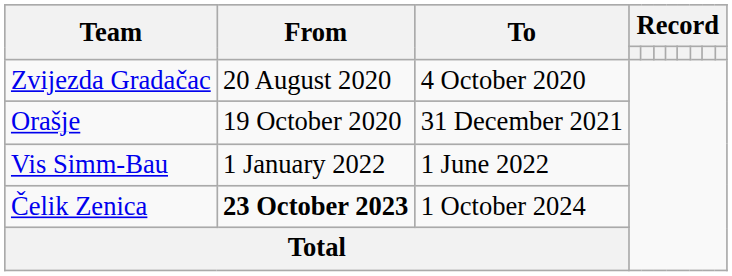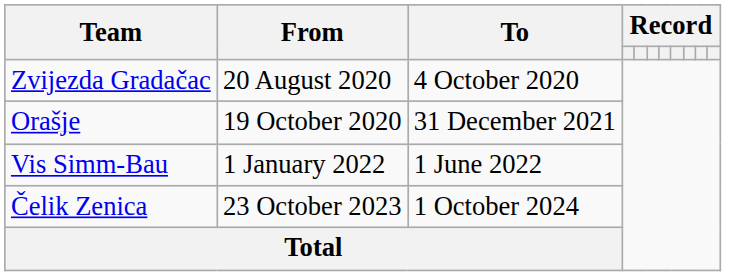(316, 206) bold -> (312, 206) normal
